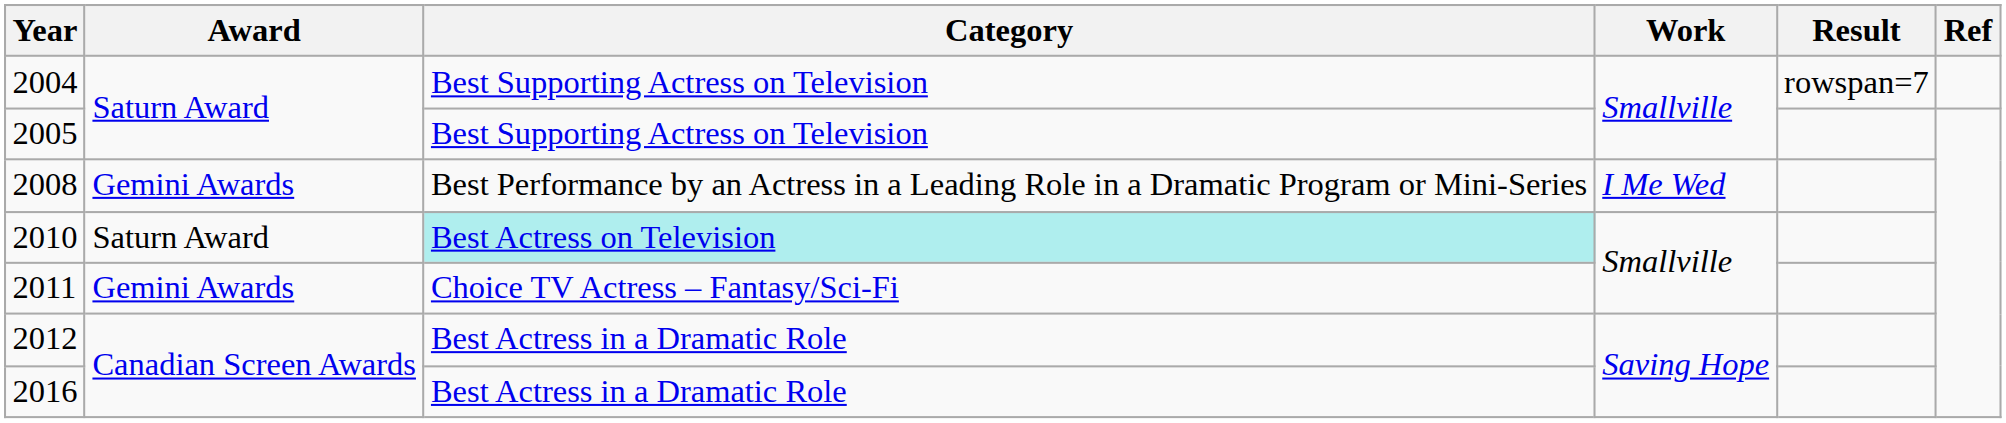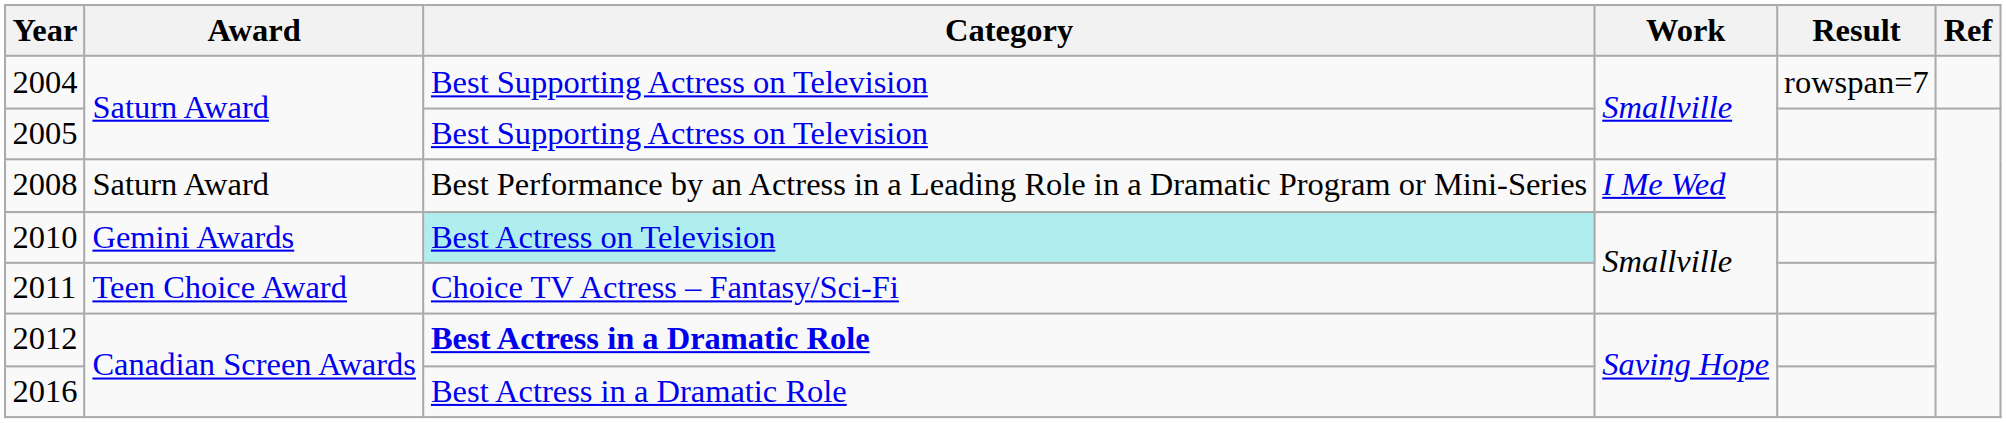(193, 184) Gemini Awards -> (181, 184) Saturn Award
(181, 236) Saturn Award -> (193, 236) Gemini Awards
(193, 287) Gemini Awards -> (220, 287) Teen Choice Award
(639, 339) normal -> (650, 339) bold
